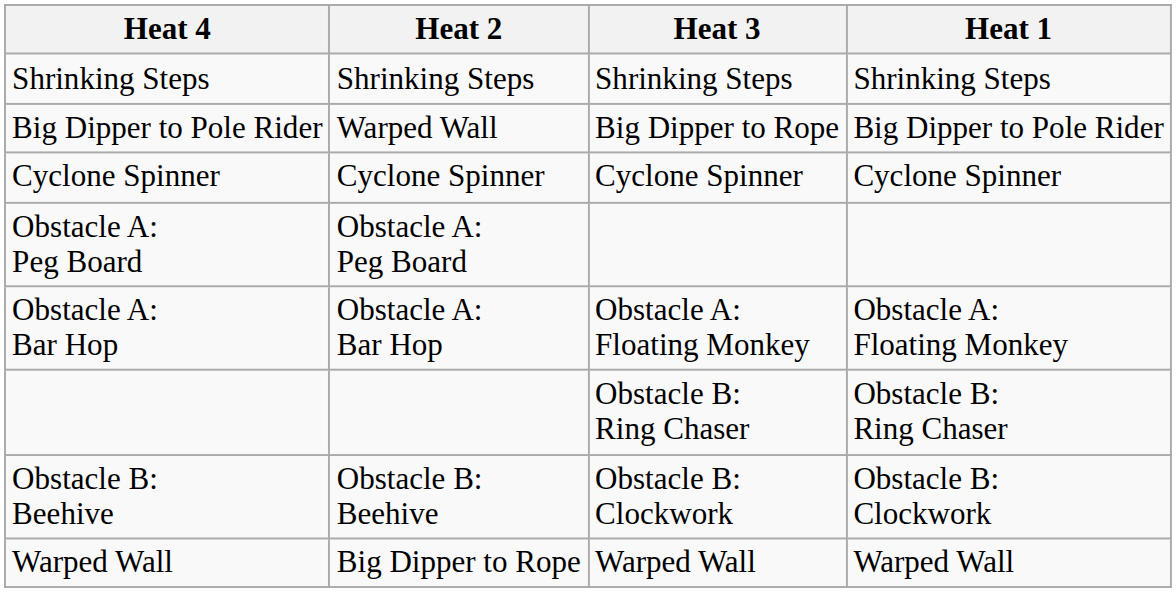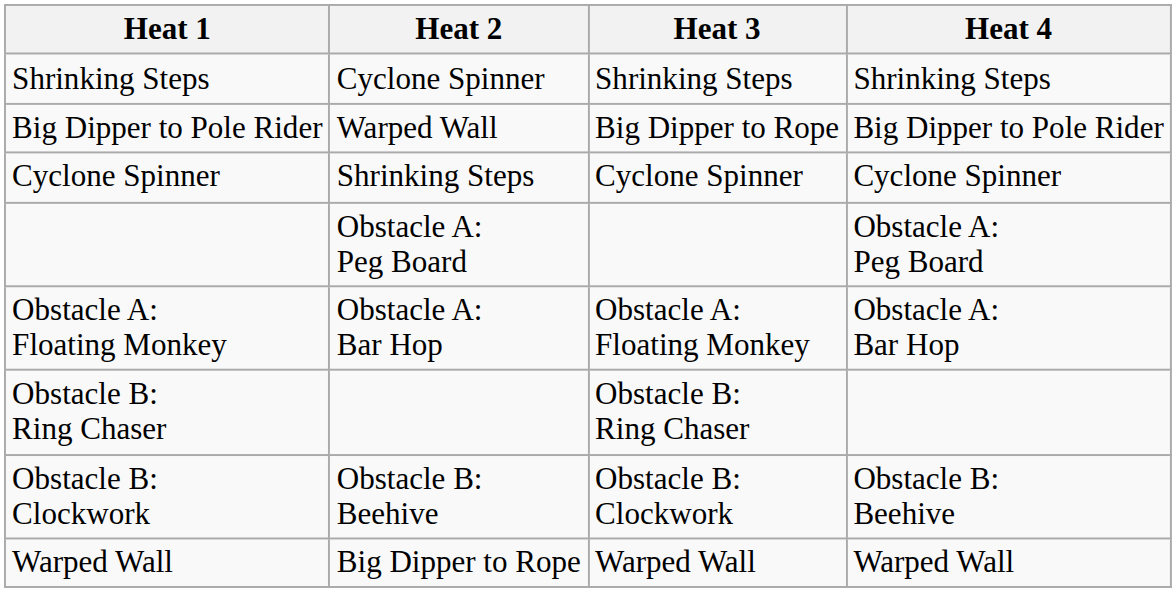columns swapped: (1009, 29) <-> (167, 29)
(436, 78) Shrinking Steps -> (441, 78) Cyclone Spinner
(441, 176) Cyclone Spinner -> (436, 176) Shrinking Steps
